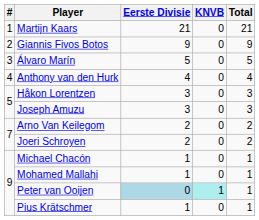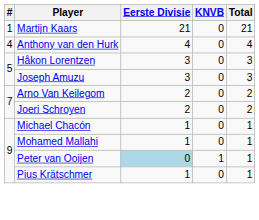- row: (63, 45)
- row: (46, 61)
(221, 191) paleturquoise background -> (221, 158) no background
